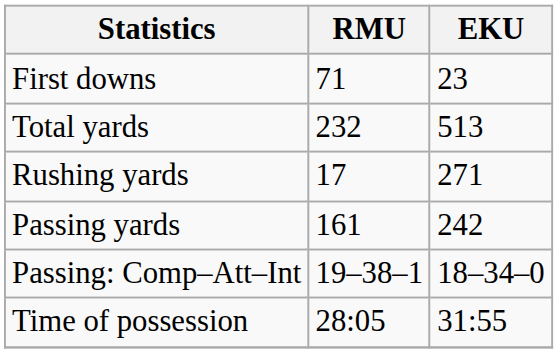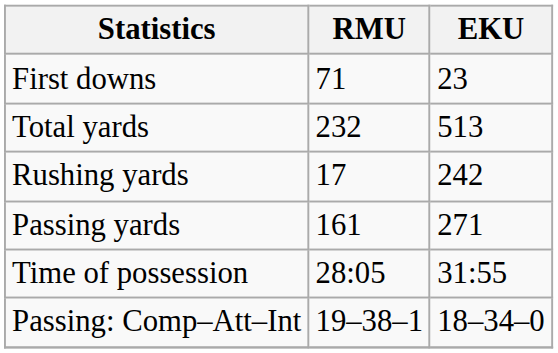(460, 175) 271 -> (460, 175) 242
(460, 224) 242 -> (460, 224) 271
rows swapped: (157, 273) <-> (130, 321)
